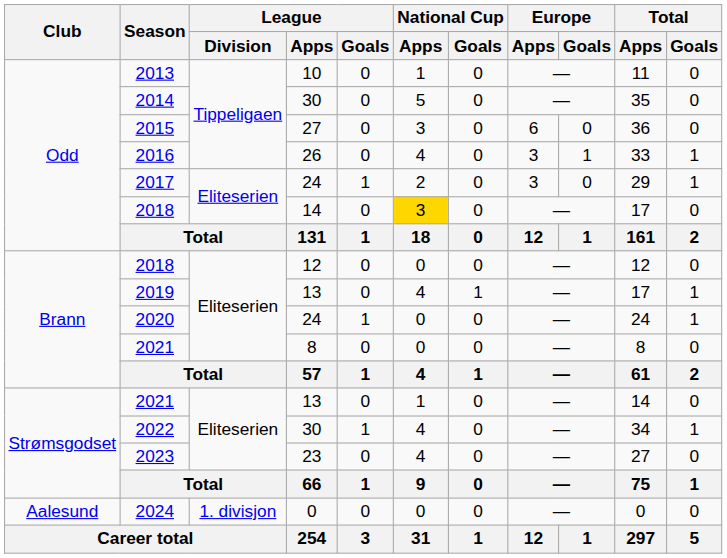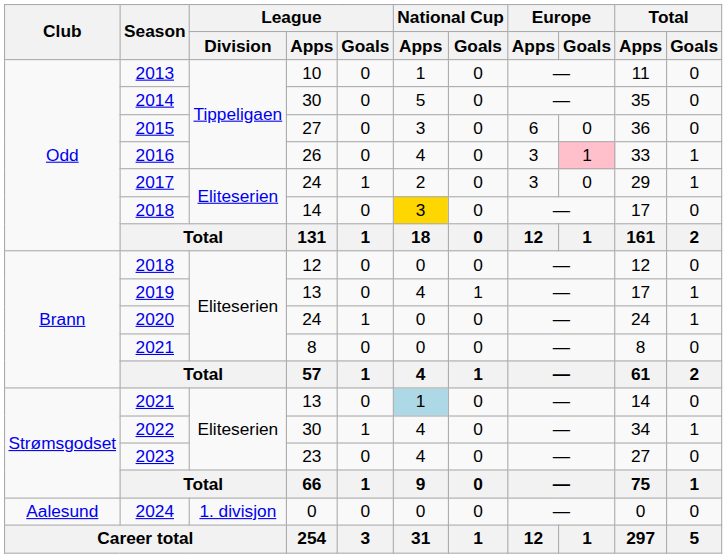(587, 155) no background -> (587, 155) pink background
(421, 401) no background -> (421, 401) lightblue background
